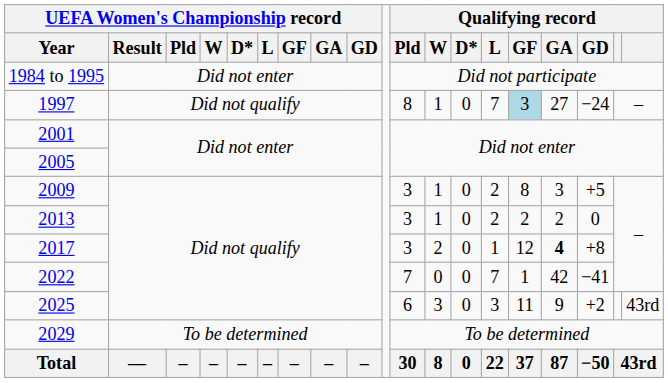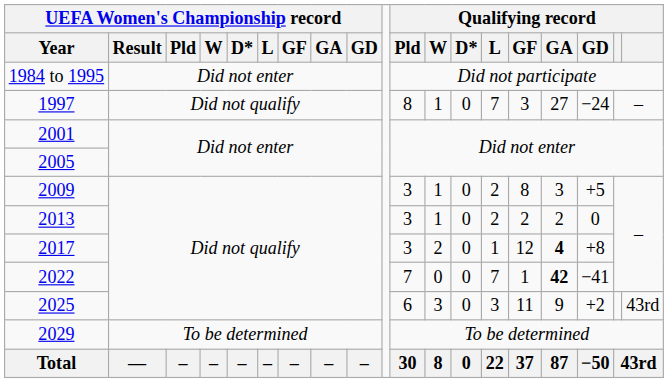(525, 104) lightblue background -> (525, 104) no background
(559, 276) normal -> (559, 276) bold
